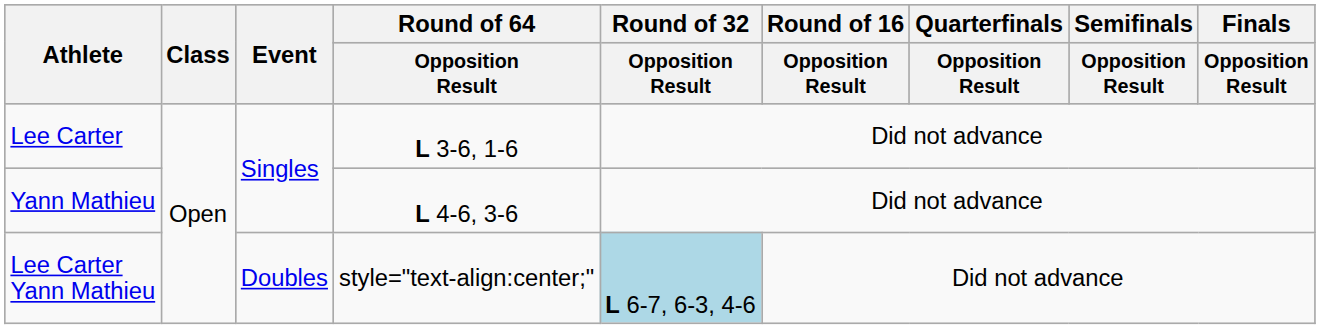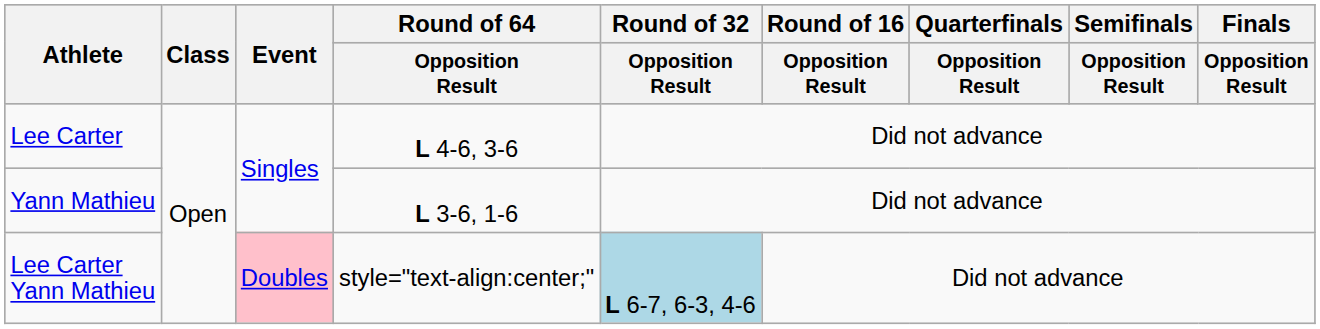(467, 150) L 3-6, 1-6 -> (467, 150) L 4-6, 3-6
(467, 214) L 4-6, 3-6 -> (467, 214) L 3-6, 1-6
(284, 278) no background -> (284, 278) pink background
